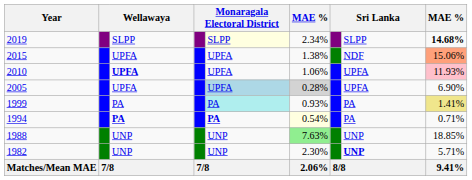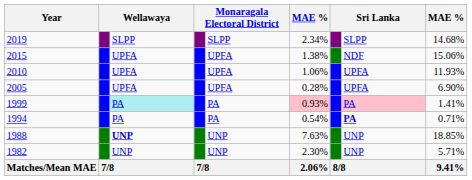(219, 39) lightyellow background -> (219, 39) no background
(448, 39) bold -> (449, 39) normal
(449, 55) lightsalmon background -> (449, 55) no background
(125, 71) bold -> (125, 71) normal
(449, 71) pink background -> (449, 71) no background
(220, 87) lightblue background -> (220, 87) no background
(315, 87) lightgrey background -> (315, 87) no background
(118, 103) no background -> (118, 103) paleturquoise background
(213, 103) paleturquoise background -> (213, 103) no background
(315, 103) no background -> (315, 103) pink background
(350, 103) no background -> (350, 103) pink background
(451, 103) khaki background -> (451, 103) no background
(118, 119) bold -> (118, 119) normal
(214, 119) bold -> (213, 119) normal
(315, 119) lightyellow background -> (315, 119) no background
(350, 119) normal -> (350, 119) bold
(122, 135) normal -> (122, 135) bold
(315, 135) lightgreen background -> (315, 135) no background
(354, 151) bold -> (354, 151) normal
